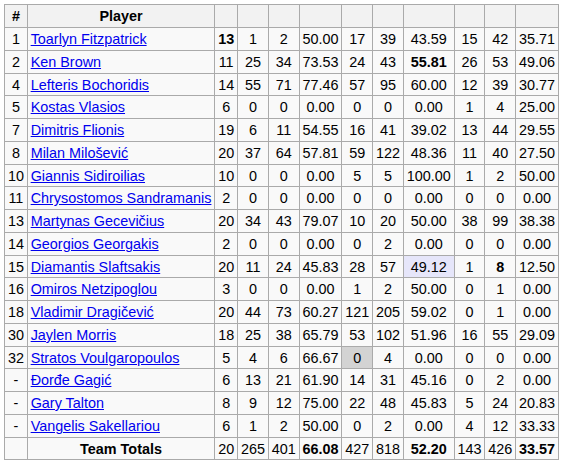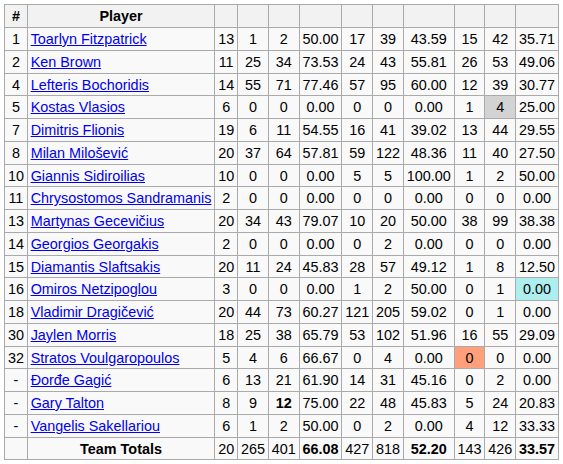(226, 39) bold -> (226, 39) normal
(429, 62) bold -> (429, 62) normal
(500, 107) no background -> (500, 107) lightgrey background
(429, 267) lavender background -> (429, 267) no background
(500, 267) bold -> (500, 267) normal
(537, 289) no background -> (537, 289) paleturquoise background
(357, 358) lightgrey background -> (357, 358) no background
(470, 358) no background -> (470, 358) lightsalmon background
(284, 403) normal -> (284, 403) bold
